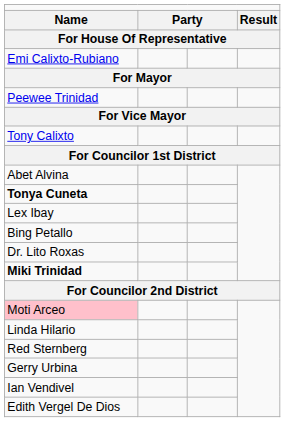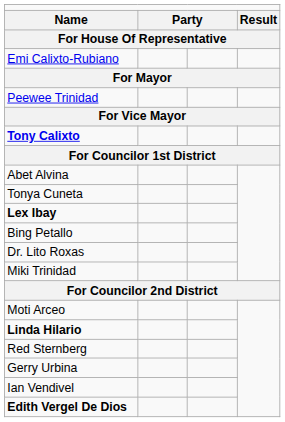(41, 136) normal -> (44, 136) bold
(47, 194) bold -> (45, 194) normal
(30, 214) normal -> (32, 214) bold
(45, 272) bold -> (42, 272) normal
(36, 310) pink background -> (36, 310) no background
(41, 330) normal -> (44, 330) bold
(64, 407) normal -> (67, 407) bold
